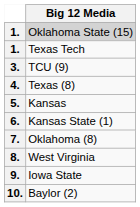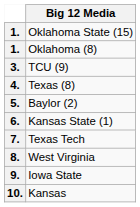(81, 32) lightgrey background -> (81, 32) no background
(57, 50) Texas Tech -> (63, 50) Oklahoma (8)
(47, 104) Kansas -> (53, 104) Baylor (2)
(63, 140) Oklahoma (8) -> (57, 140) Texas Tech
(53, 193) Baylor (2) -> (47, 193) Kansas
